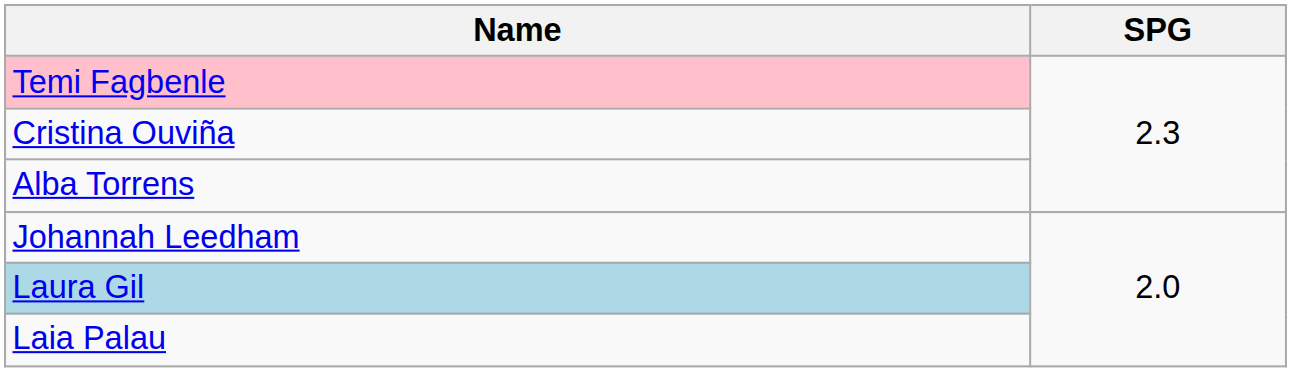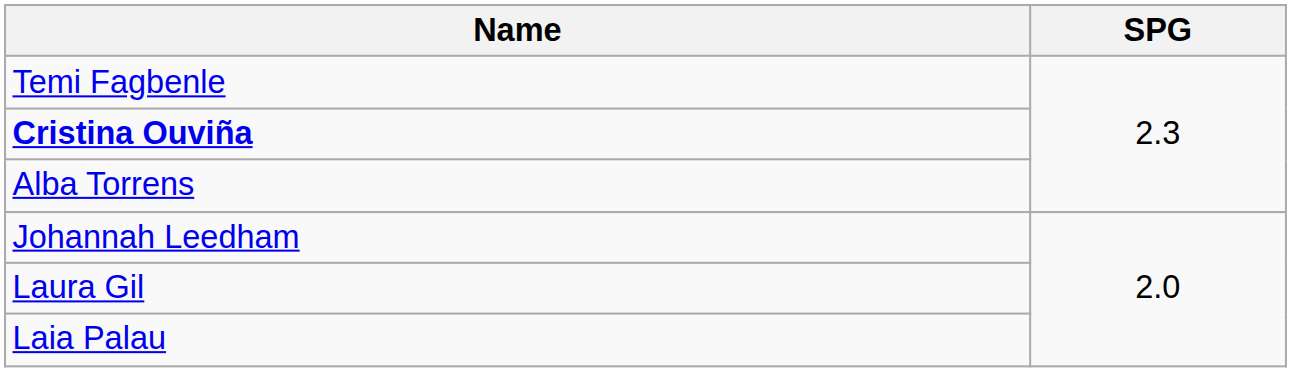(119, 81) pink background -> (119, 81) no background
(124, 133) normal -> (133, 133) bold
(78, 287) lightblue background -> (78, 287) no background
